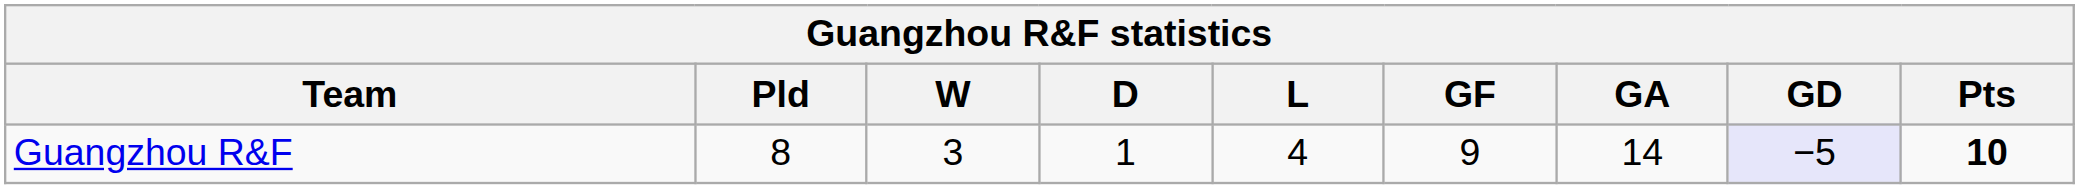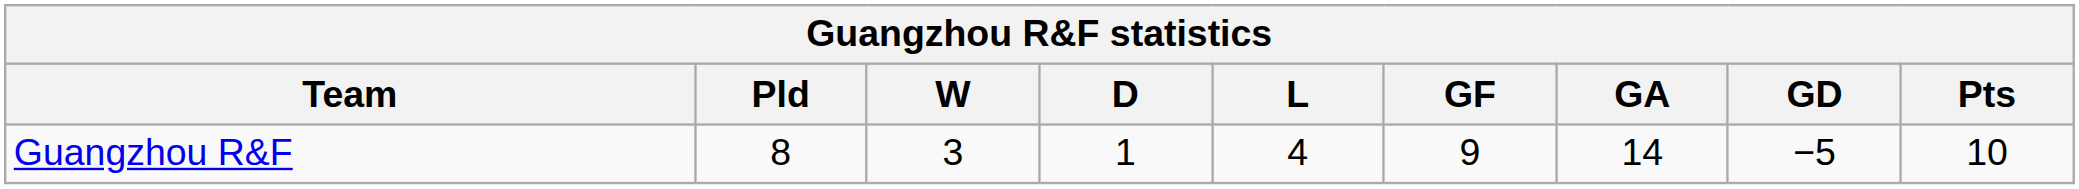(1815, 152) lavender background -> (1815, 152) no background
(1987, 152) bold -> (1987, 152) normal
